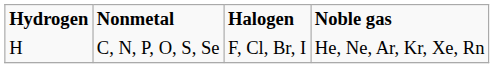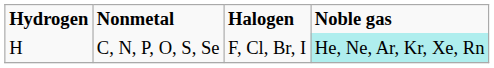(400, 47) no background -> (400, 47) paleturquoise background
